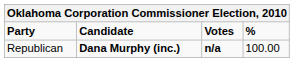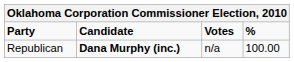(213, 48) bold -> (212, 48) normal
